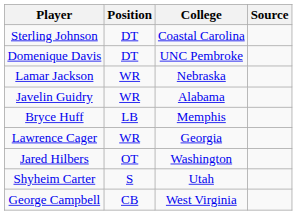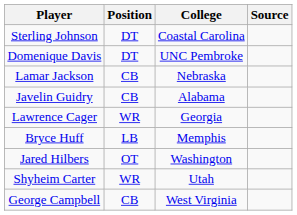(130, 76) WR -> (130, 76) CB
(130, 96) WR -> (130, 96) CB
rows swapped: (54, 117) <-> (54, 138)
(130, 179) S -> (130, 179) WR
